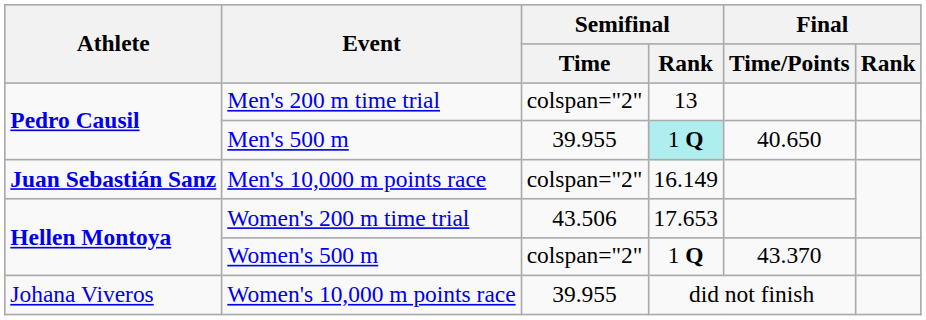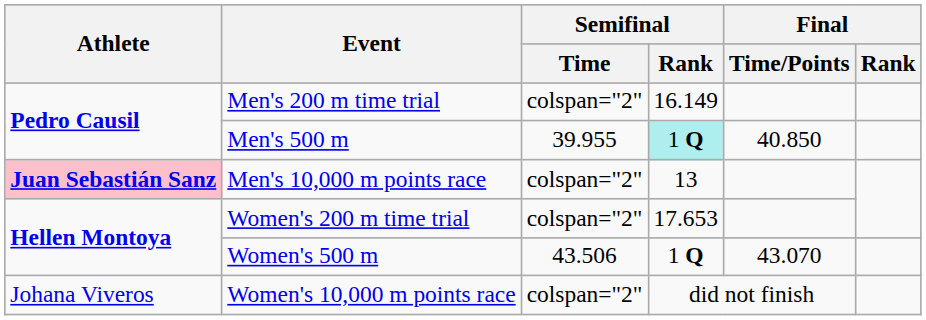(686, 101) 13 -> (686, 101) 16.149
(789, 140) 40.650 -> (789, 140) 40.850
(113, 179) no background -> (113, 179) pink background
(686, 179) 16.149 -> (686, 179) 13
(585, 217) 43.506 -> (585, 217) colspan="2"
(585, 256) colspan="2" -> (585, 256) 43.506
(789, 256) 43.370 -> (789, 256) 43.070
(585, 295) 39.955 -> (585, 295) colspan="2"
